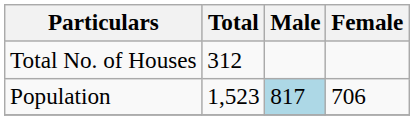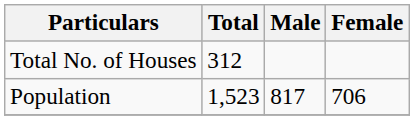(288, 96) lightblue background -> (288, 96) no background
